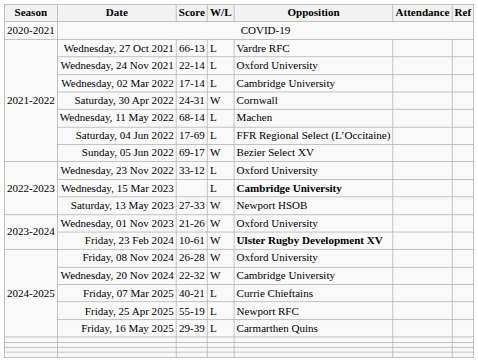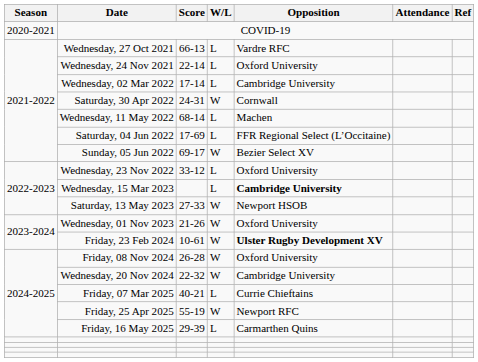(213, 310) L -> (215, 310) W
